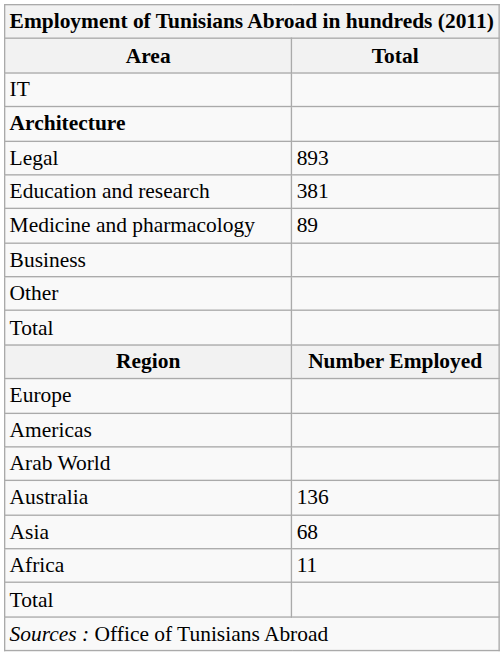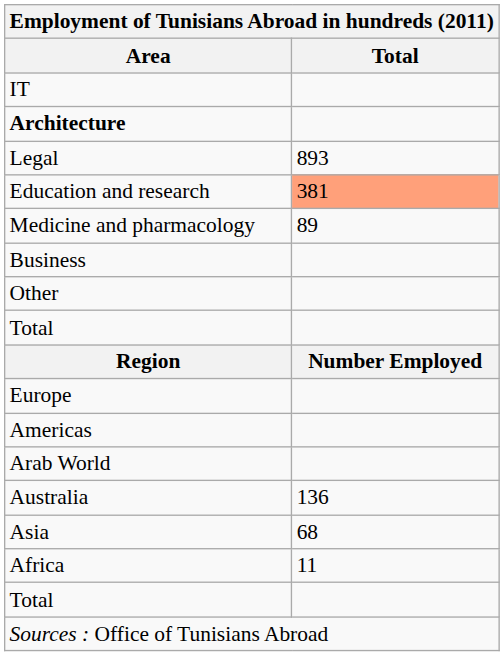(313, 191) no background -> (313, 191) lightsalmon background
